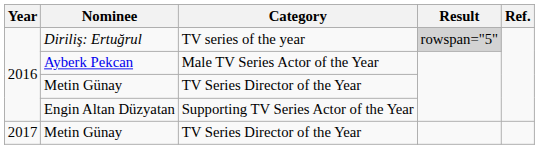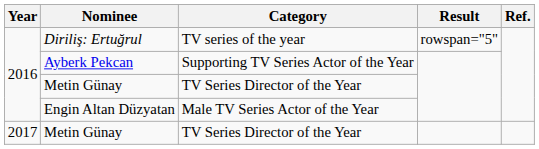(459, 39) lightgrey background -> (459, 39) no background
(280, 62) Male TV Series Actor of the Year -> (298, 62) Supporting TV Series Actor of the Year
(298, 109) Supporting TV Series Actor of the Year -> (280, 109) Male TV Series Actor of the Year
